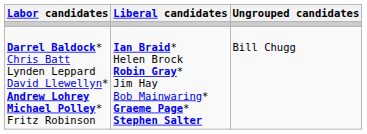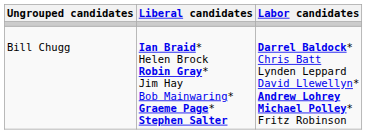columns swapped: (58, 13) <-> (296, 13)
